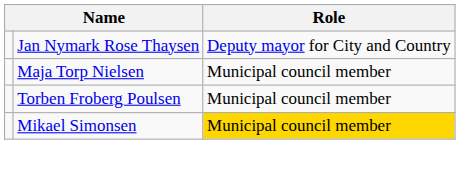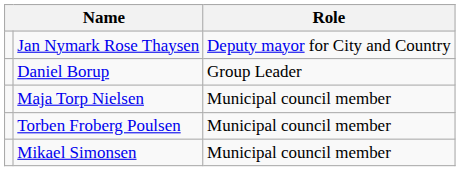+ row: (63, 71)
(299, 125) gold background -> (299, 152) no background
